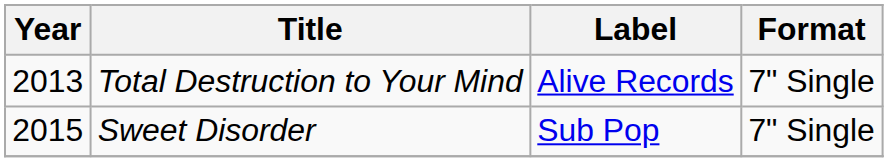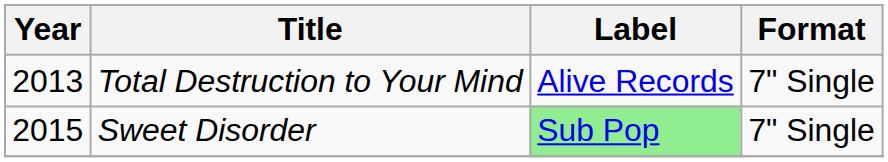(598, 130) no background -> (598, 130) lightgreen background
